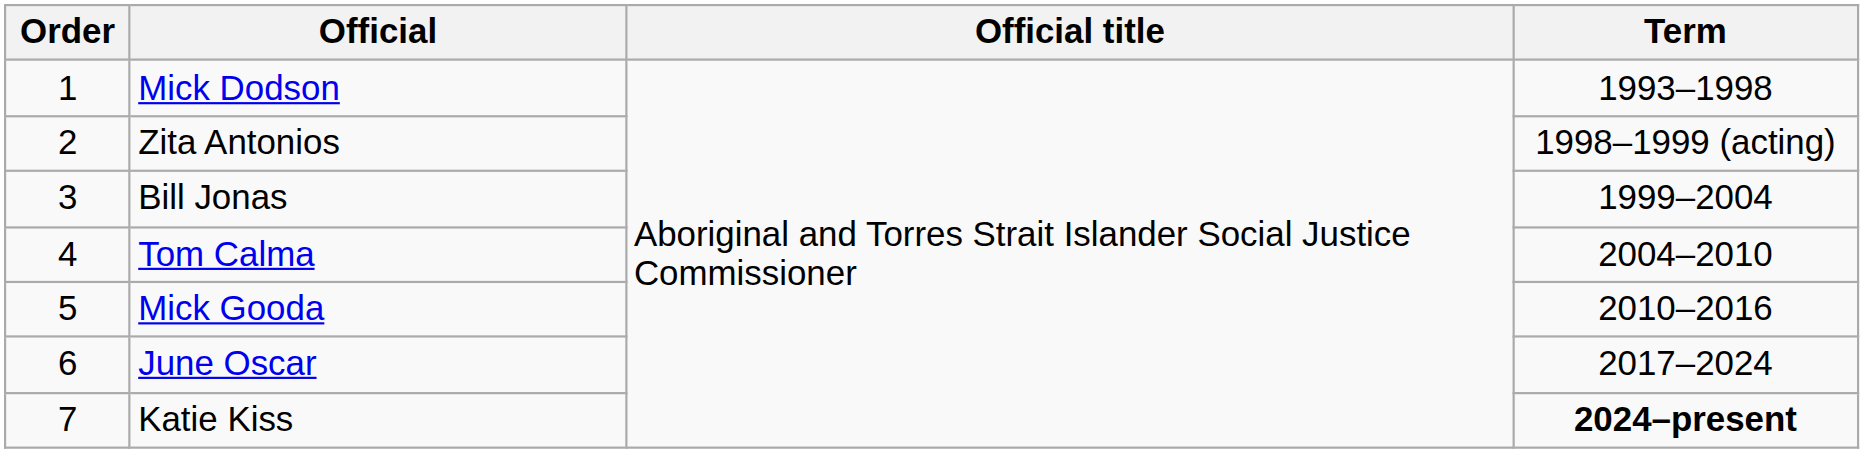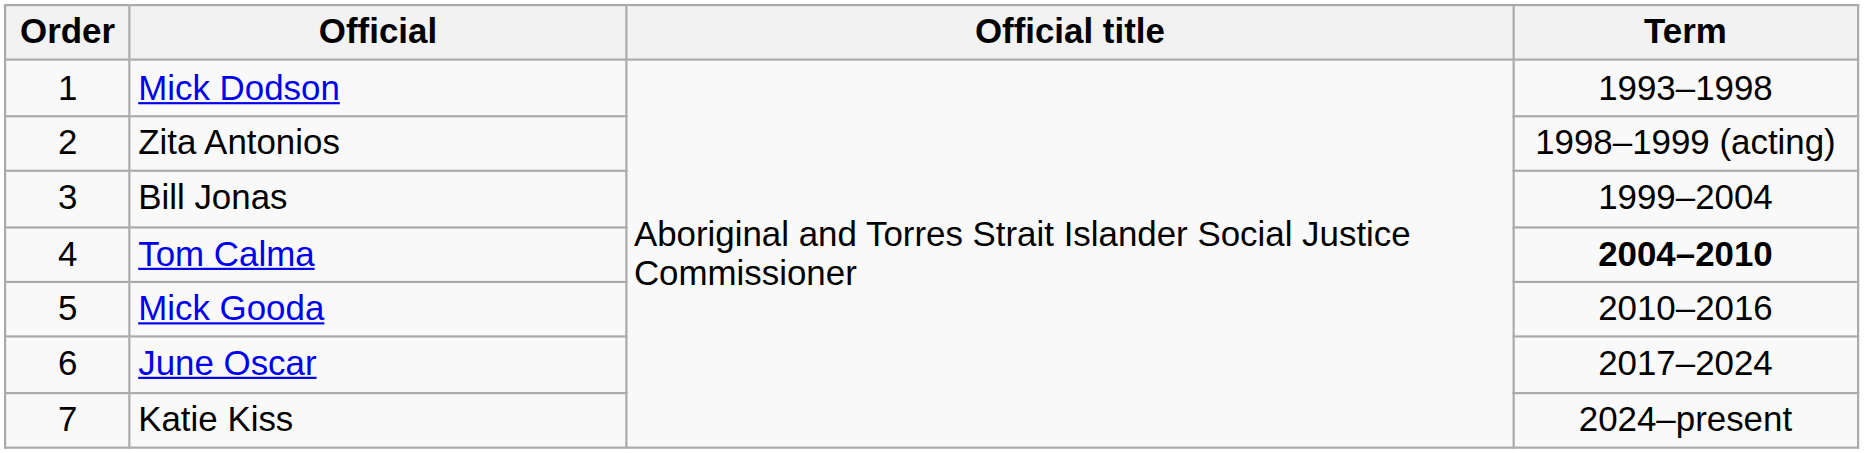(1685, 253) normal -> (1685, 253) bold
(1685, 419) bold -> (1685, 419) normal
